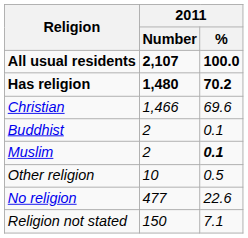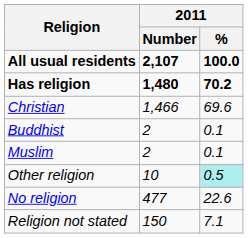(214, 152) bold -> (214, 152) normal
(214, 175) no background -> (214, 175) paleturquoise background
